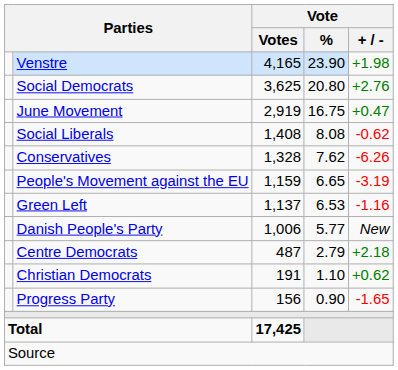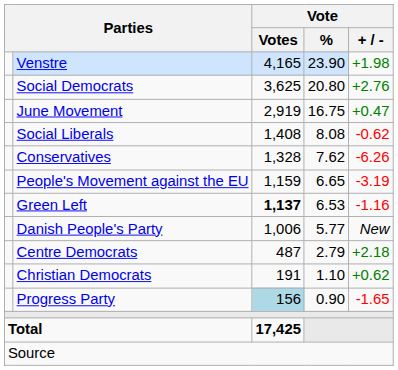(282, 205) normal -> (282, 205) bold
(289, 299) no background -> (289, 299) lightblue background
